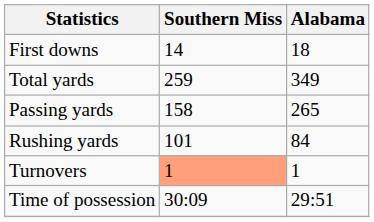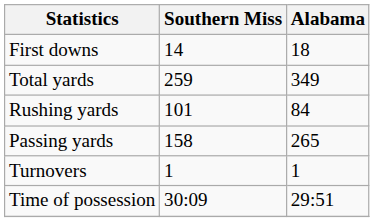rows swapped: (64, 140) <-> (61, 110)
(169, 170) lightsalmon background -> (169, 170) no background
